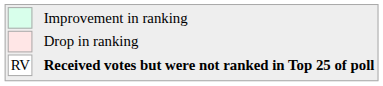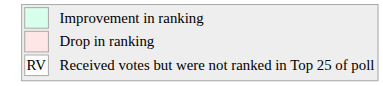(209, 65) bold -> (217, 65) normal
